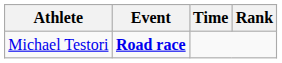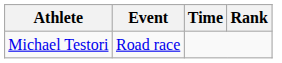(151, 44) bold -> (148, 44) normal
